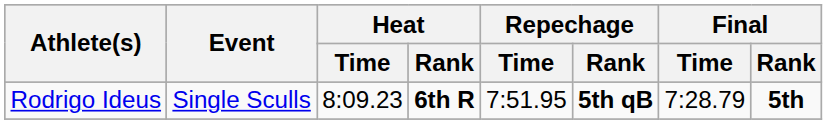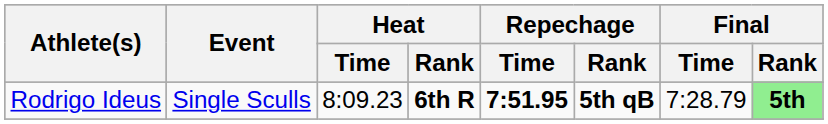(526, 101) normal -> (527, 101) bold
(786, 101) no background -> (787, 101) lightgreen background
